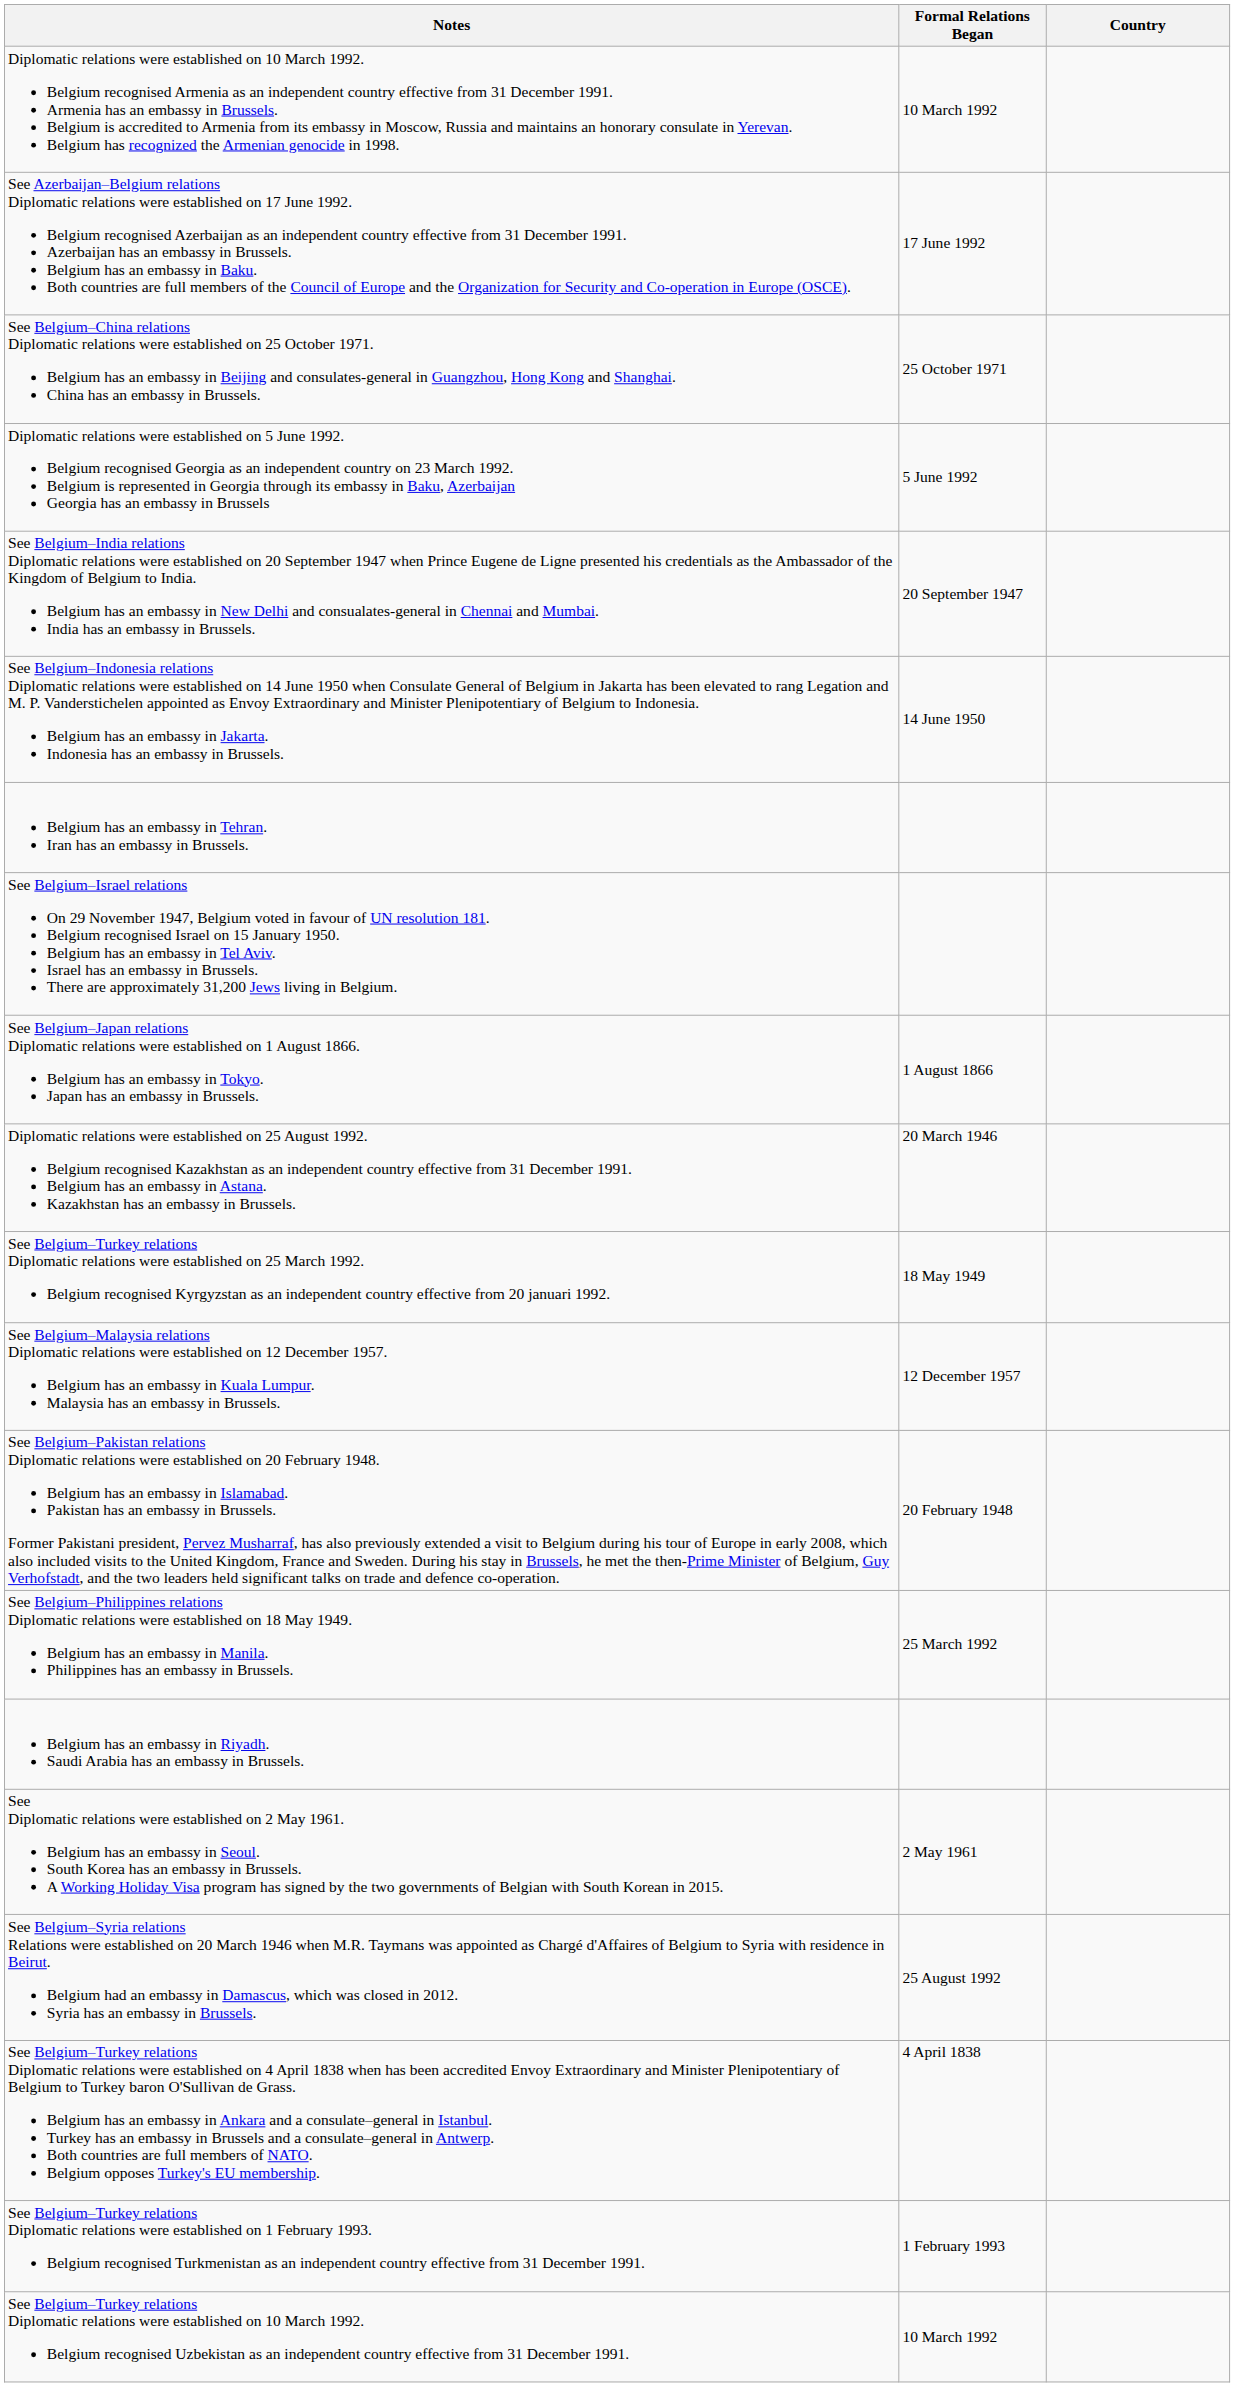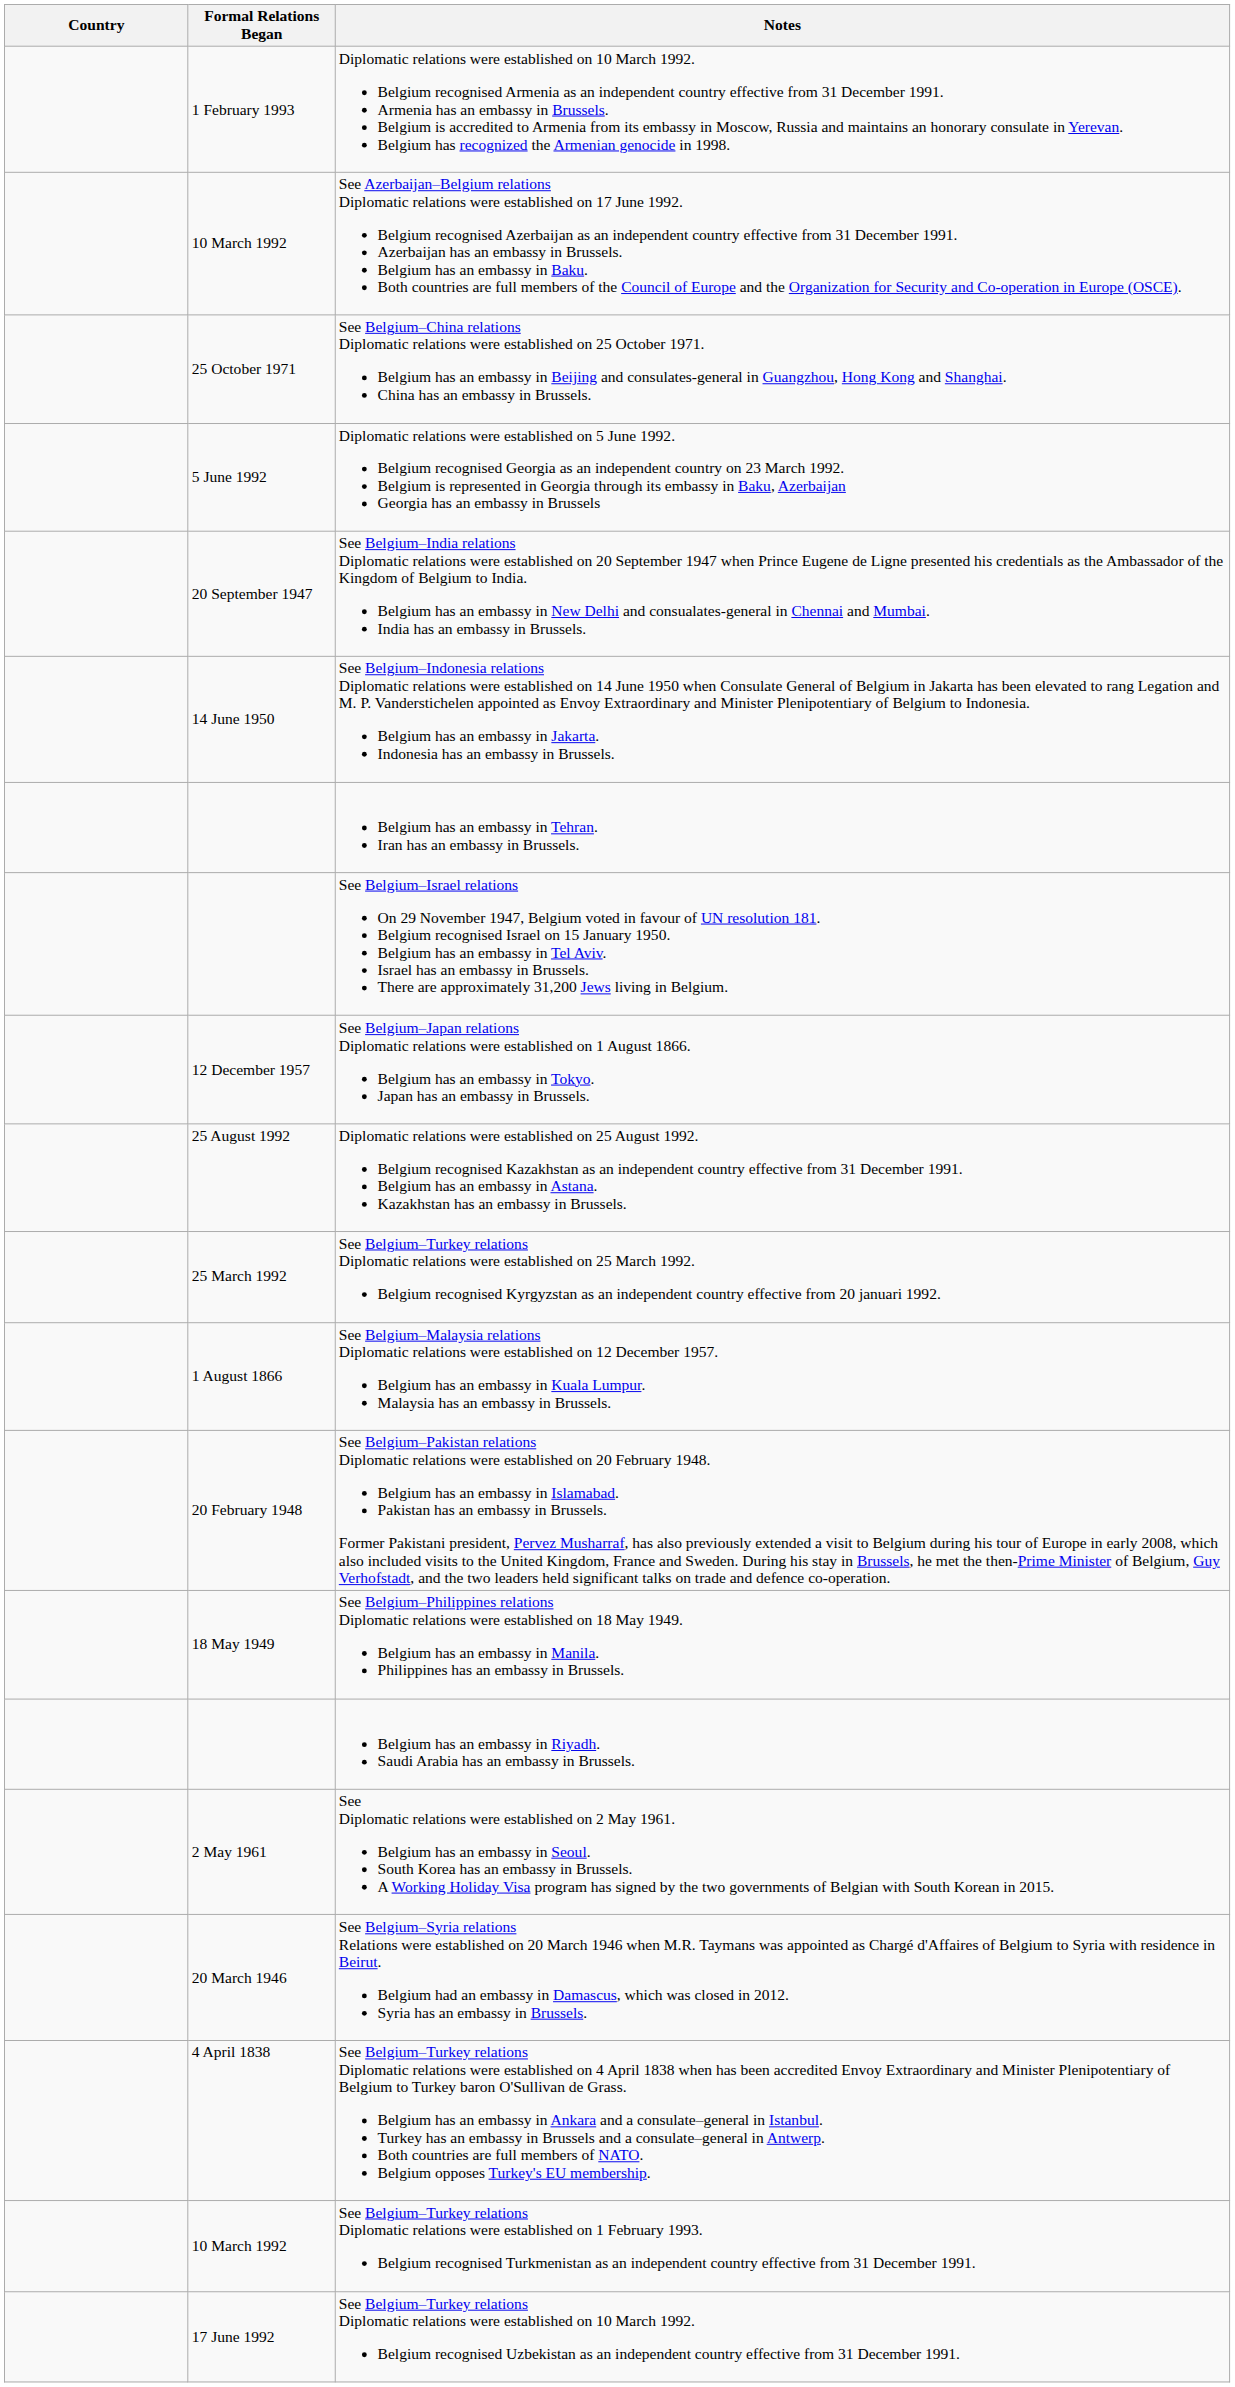columns swapped: (1138, 25) <-> (452, 25)
(950, 109) 10 March 1992 -> (243, 109) 1 February 1993
(944, 243) 17 June 1992 -> (239, 243) 10 March 1992
(948, 1069) 1 August 1866 -> (251, 1069) 12 December 1957
(950, 1135) 20 March 1946 -> (241, 1135) 25 August 1992
(944, 1276) 18 May 1949 -> (239, 1276) 25 March 1992
(961, 1376) 12 December 1957 -> (237, 1376) 1 August 1866
(950, 1644) 25 March 1992 -> (233, 1644) 18 May 1949
(952, 1977) 25 August 1992 -> (239, 1977) 20 March 1946
(954, 2245) 1 February 1993 -> (239, 2245) 10 March 1992
(950, 2336) 10 March 1992 -> (233, 2336) 17 June 1992
